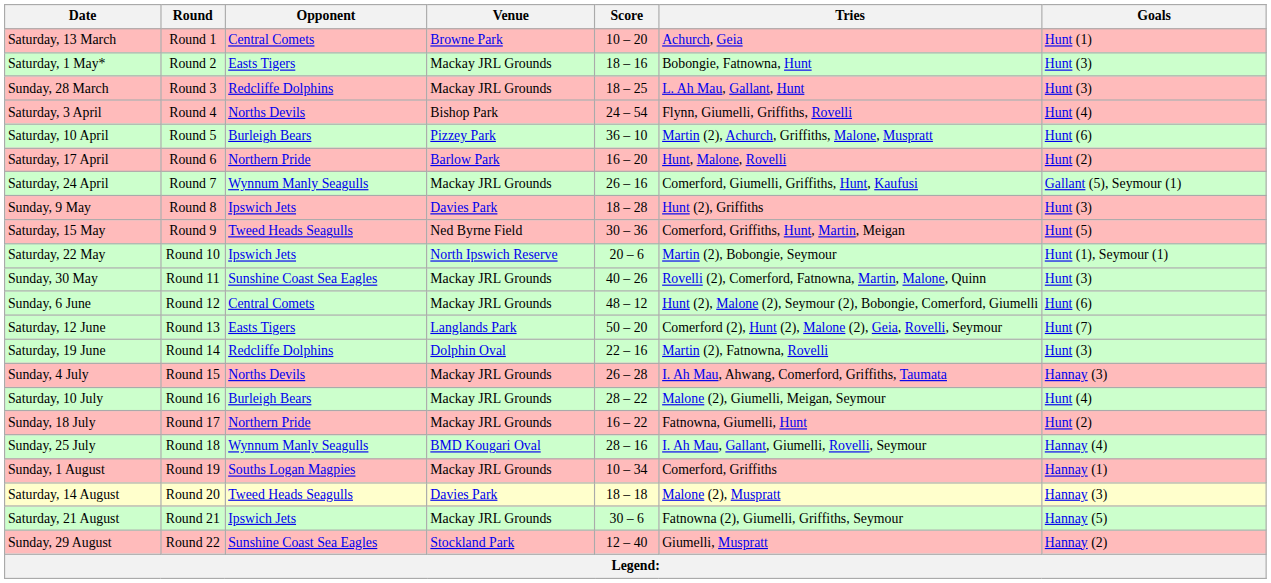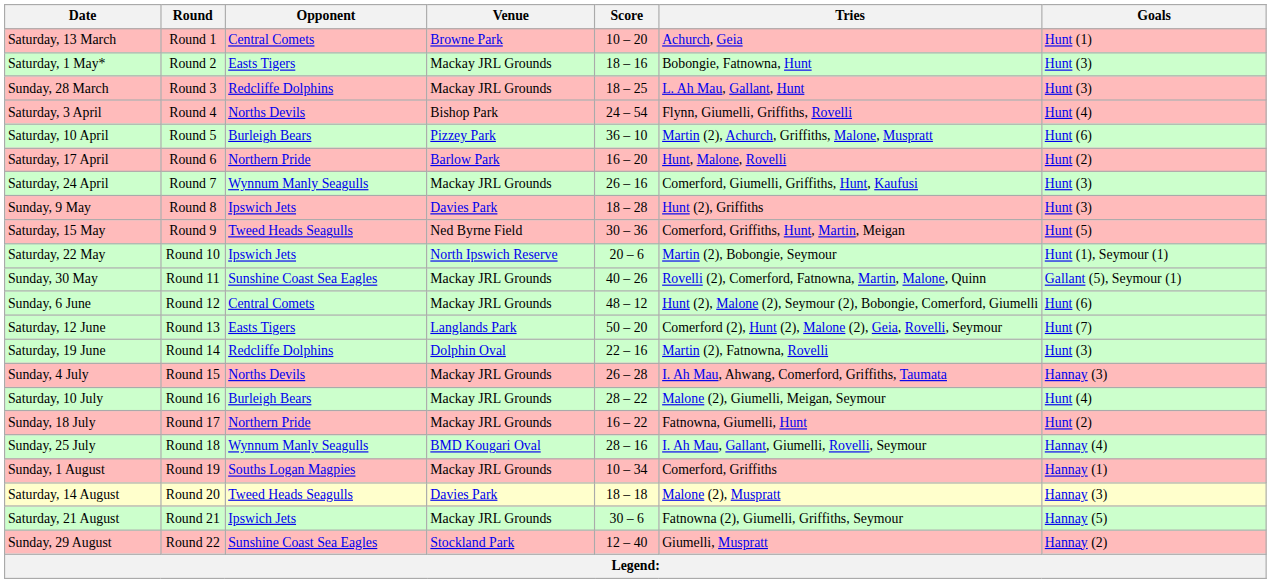(1113, 183) Gallant (5), Seymour (1) -> (1068, 183) Hunt (3)
(1068, 279) Hunt (3) -> (1113, 279) Gallant (5), Seymour (1)
